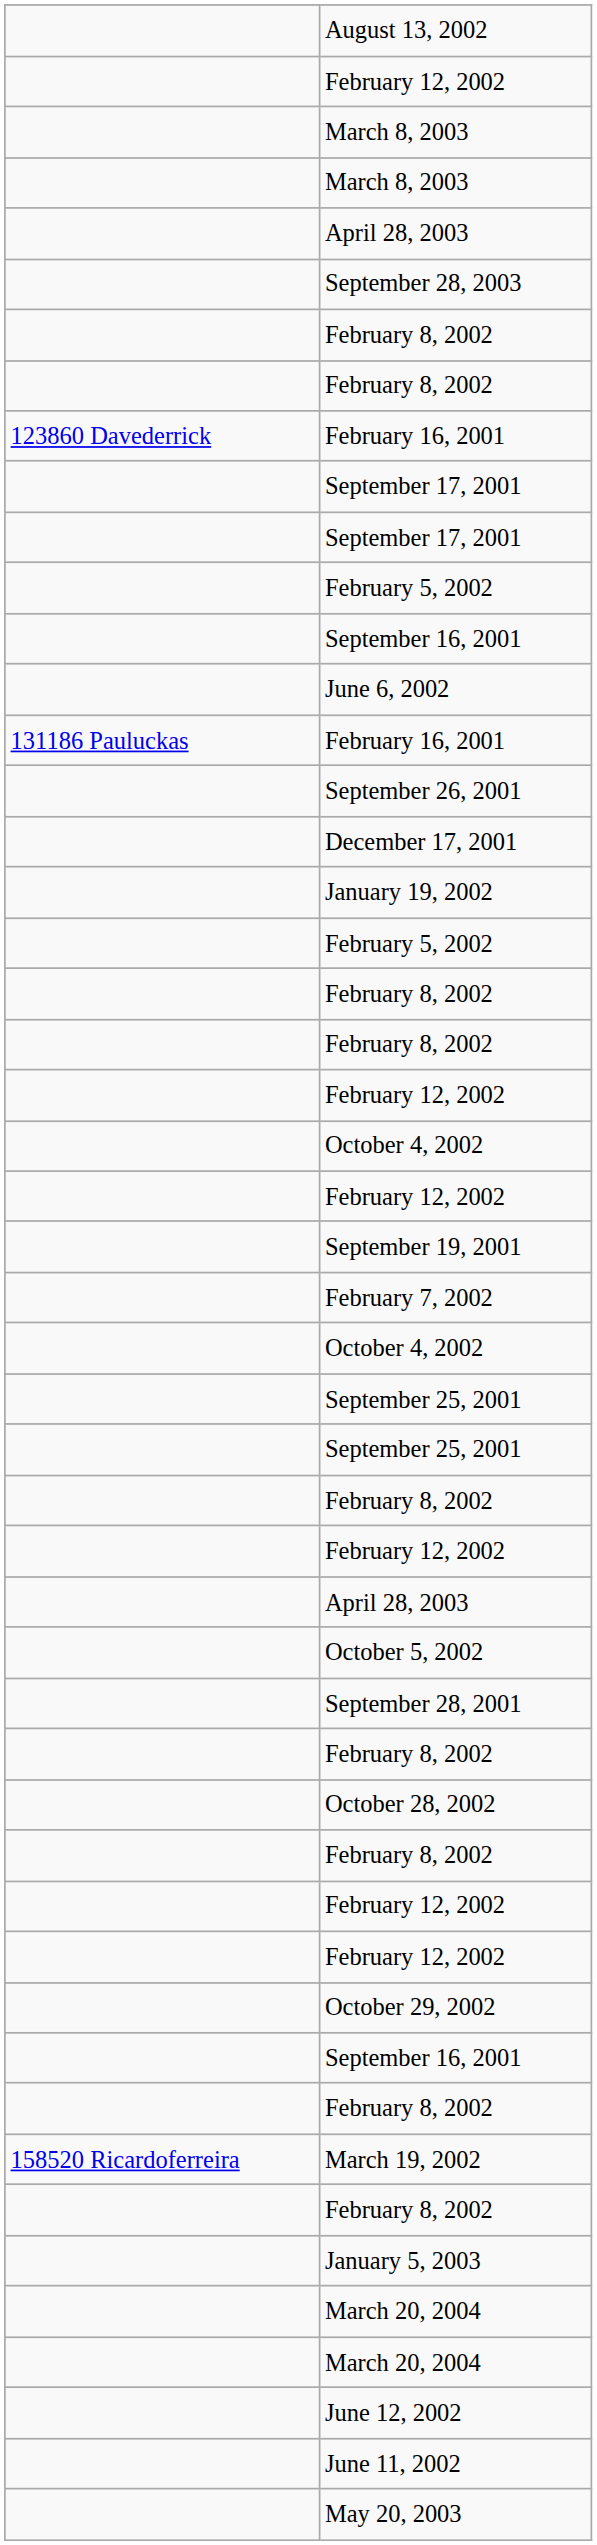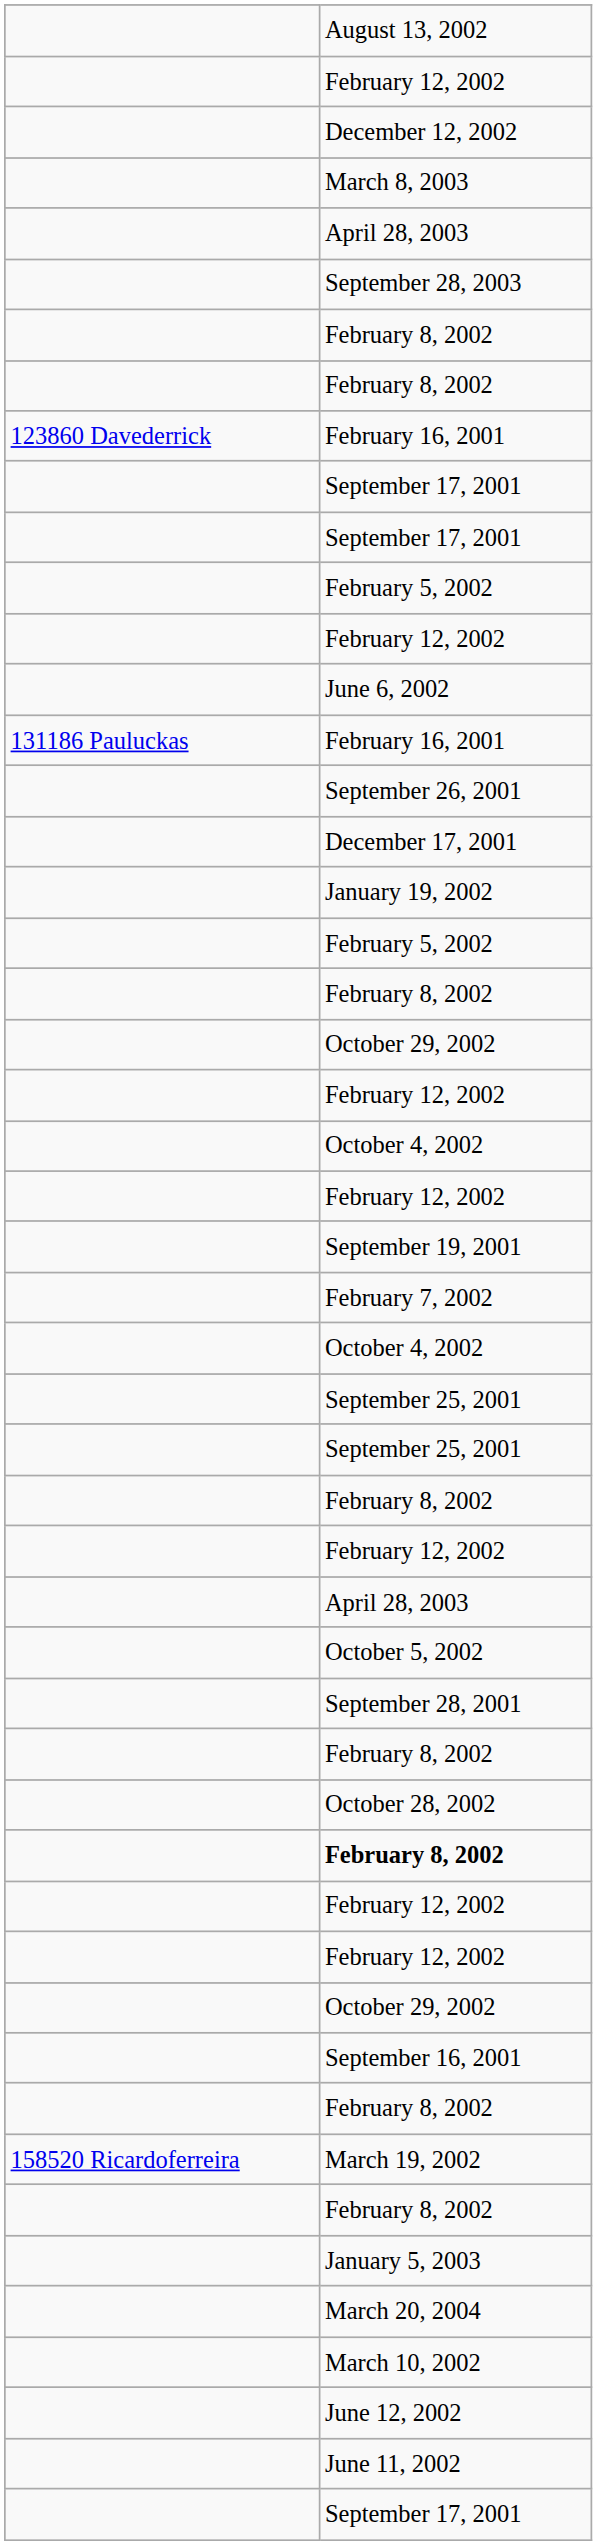(397, 131) March 8, 2003 -> (421, 131) December 12, 2002
(423, 638) September 16, 2001 -> (415, 638) February 12, 2002
(409, 1044) February 8, 2002 -> (410, 1044) October 29, 2002
(409, 1855) normal -> (414, 1855) bold
(403, 2362) March 20, 2004 -> (403, 2362) March 10, 2002
(393, 2514) May 20, 2003 -> (423, 2514) September 17, 2001
